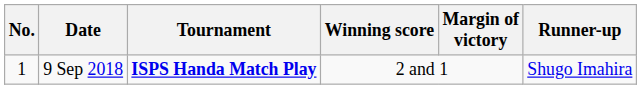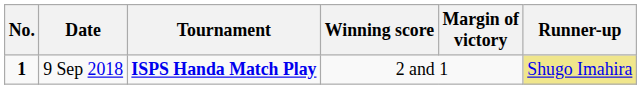(22, 69) normal -> (22, 69) bold
(580, 69) no background -> (580, 69) khaki background
